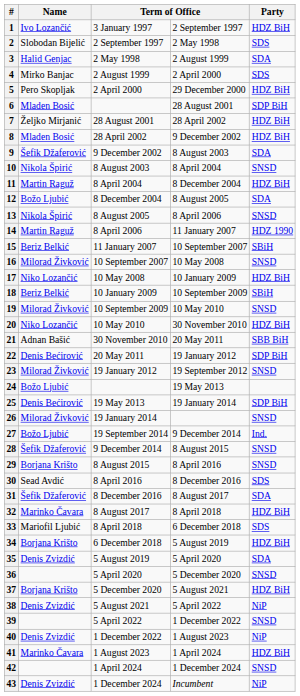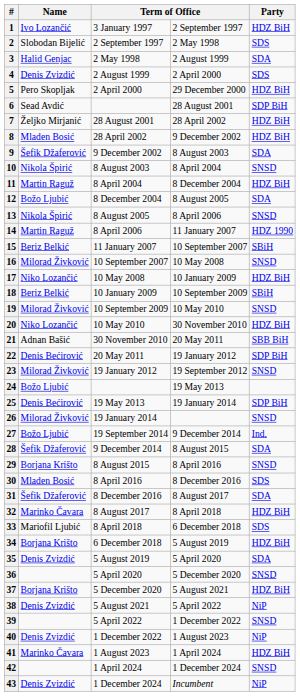(47, 74) Mirko Banjac -> (48, 74) Denis Zvizdić
(47, 105) Mladen Bosić -> (42, 105) Sead Avdić
(264, 449) SNSD -> (261, 449) SDA
(42, 480) Sead Avdić -> (47, 480) Mladen Bosić
